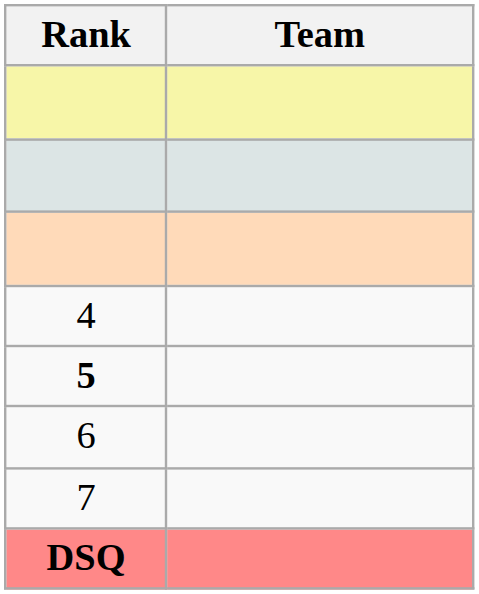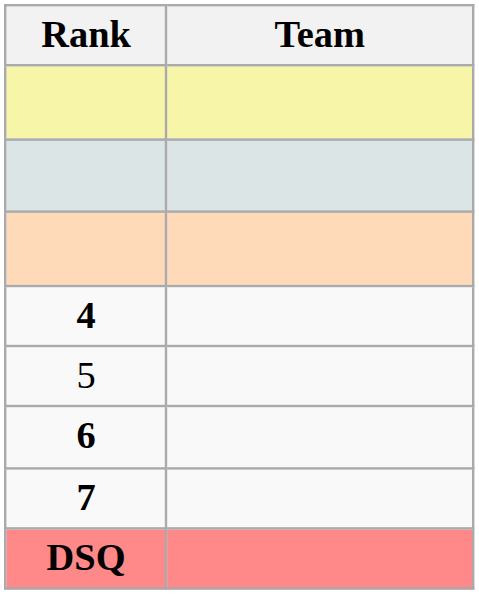(86, 314) normal -> (86, 314) bold
(86, 375) bold -> (86, 375) normal
(86, 436) normal -> (86, 436) bold
(86, 497) normal -> (86, 497) bold
